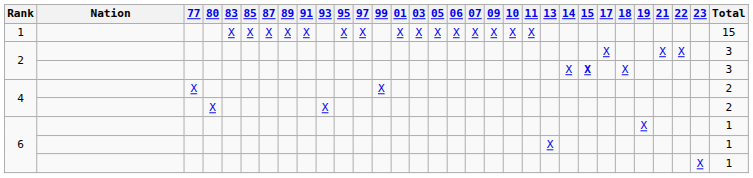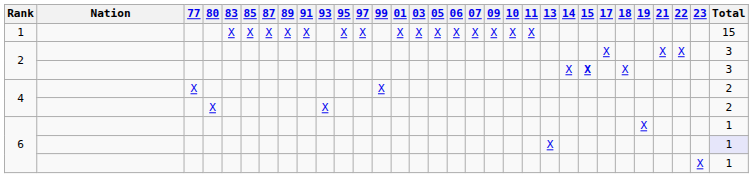(729, 144) no background -> (729, 144) lavender background
